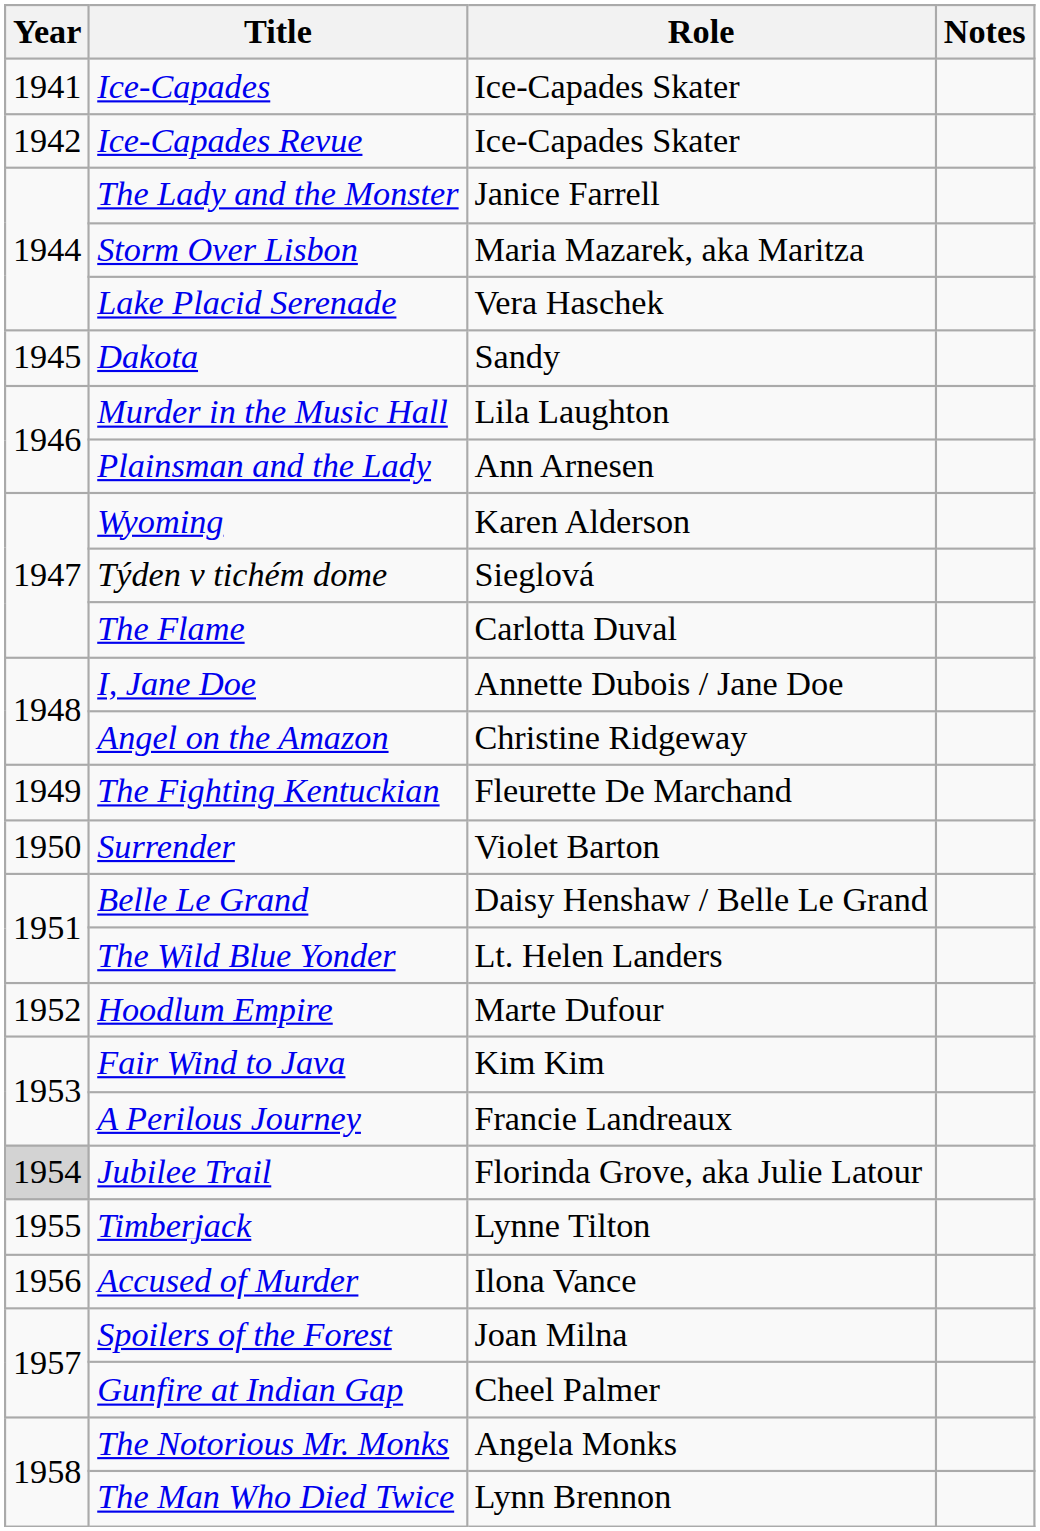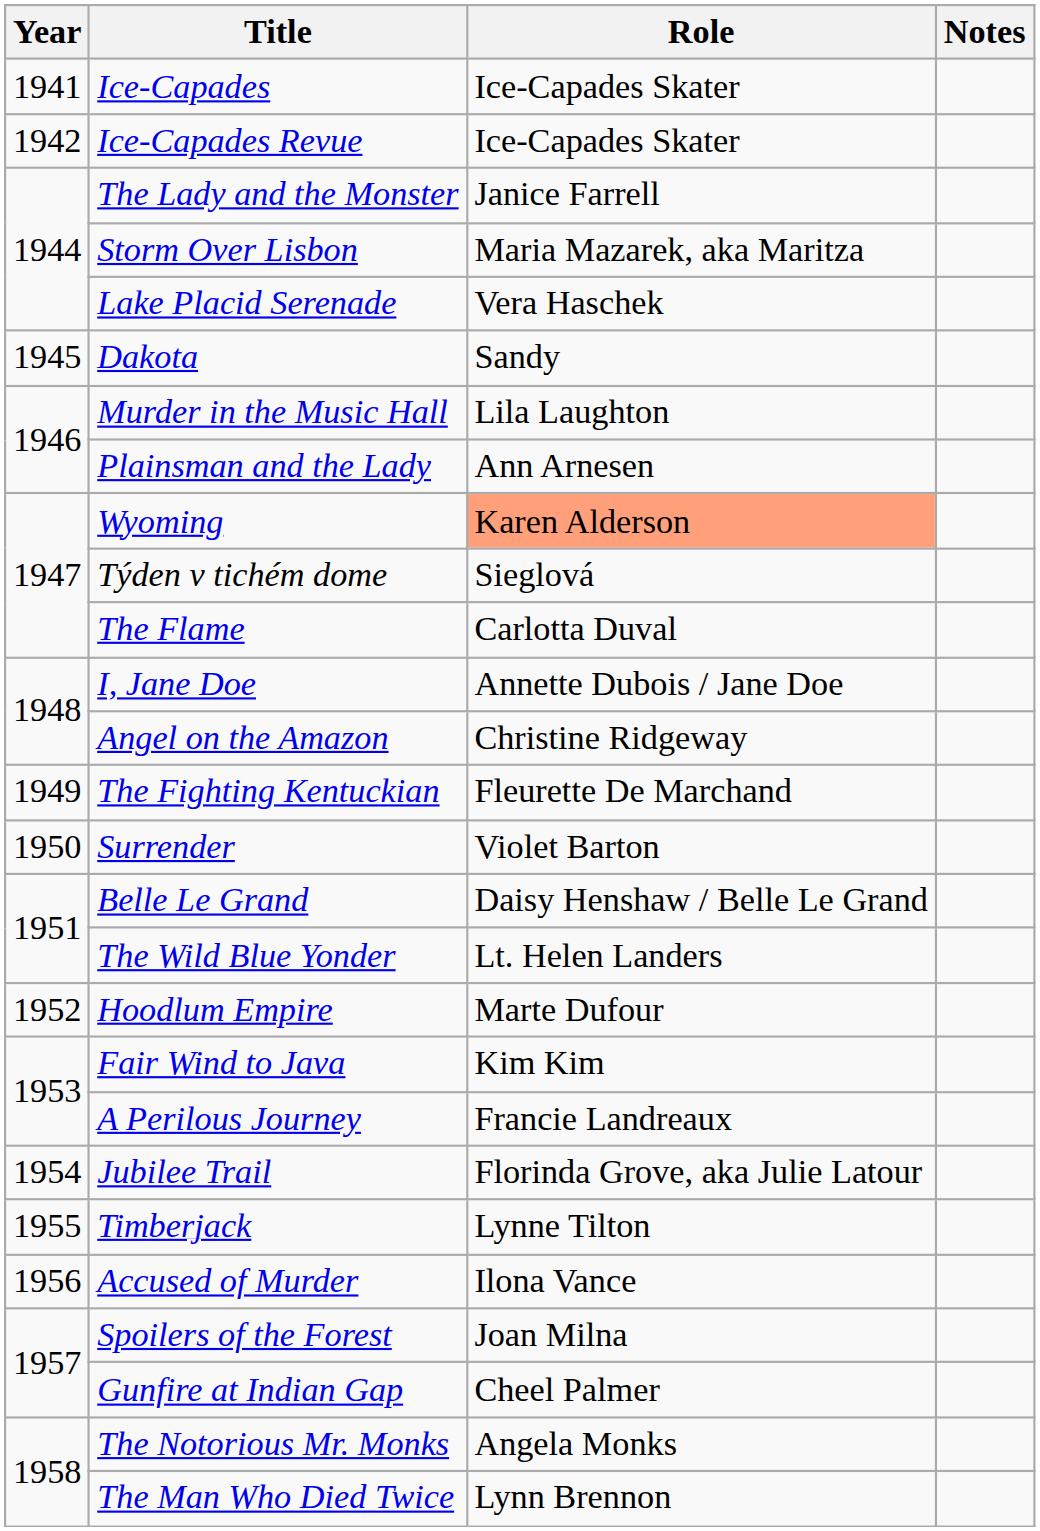(582, 520) no background -> (582, 520) lightsalmon background
(47, 1172) lightgrey background -> (47, 1172) no background
